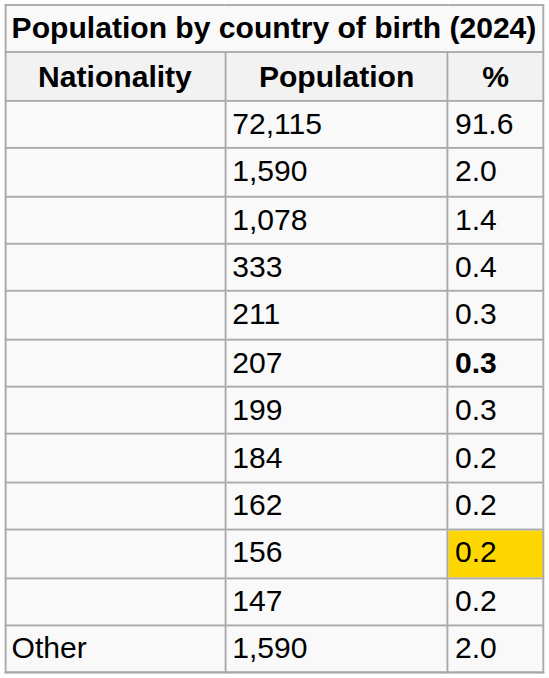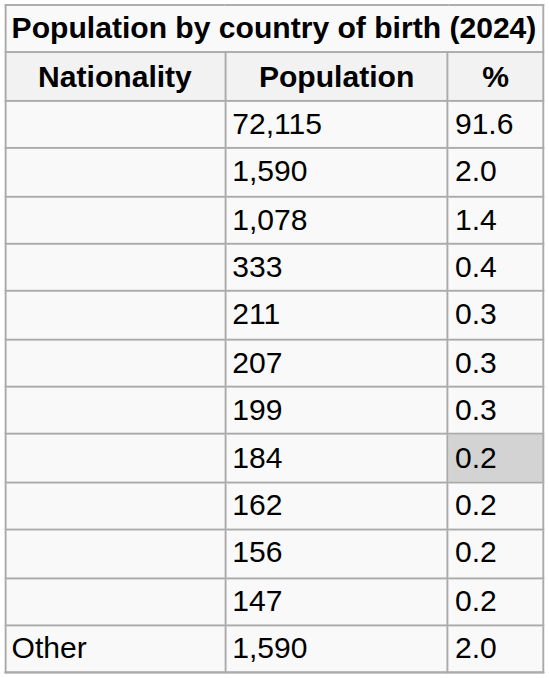(476, 362) bold -> (476, 362) normal
(476, 457) no background -> (476, 457) lightgrey background
(476, 553) gold background -> (476, 553) no background
